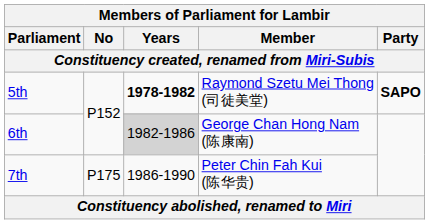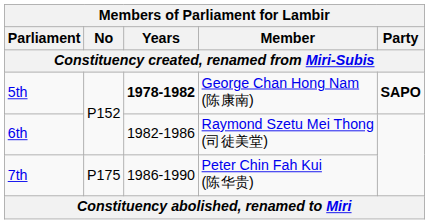(288, 91) Raymond Szetu Mei Thong (司徒美堂) -> (280, 91) George Chan Hong Nam (陈康南)
(161, 134) lightgrey background -> (161, 134) no background
(280, 133) George Chan Hong Nam (陈康南) -> (288, 133) Raymond Szetu Mei Thong (司徒美堂)
